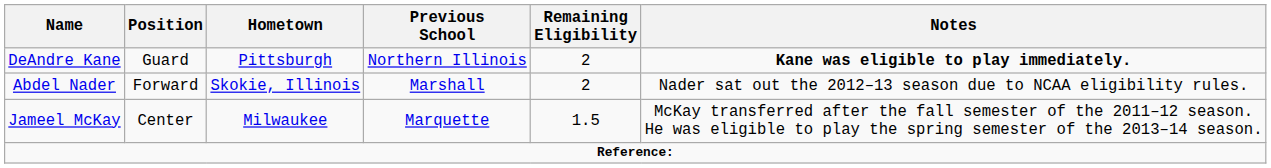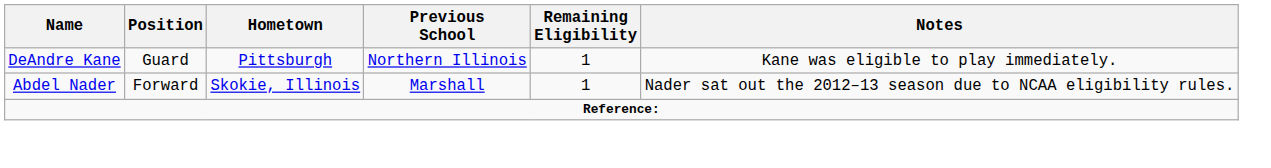(586, 61) 2 -> (586, 61) 1
(954, 61) bold -> (940, 61) normal
(586, 86) 2 -> (586, 86) 1
- row: (64, 121)
